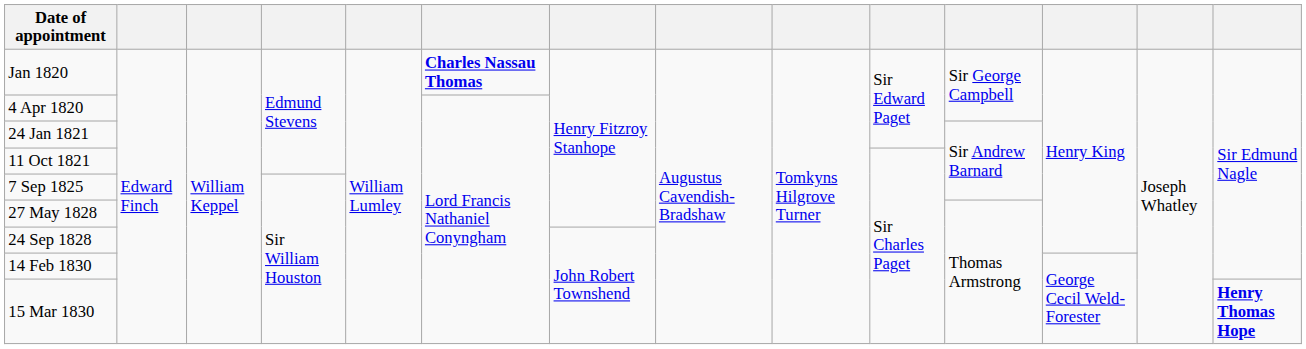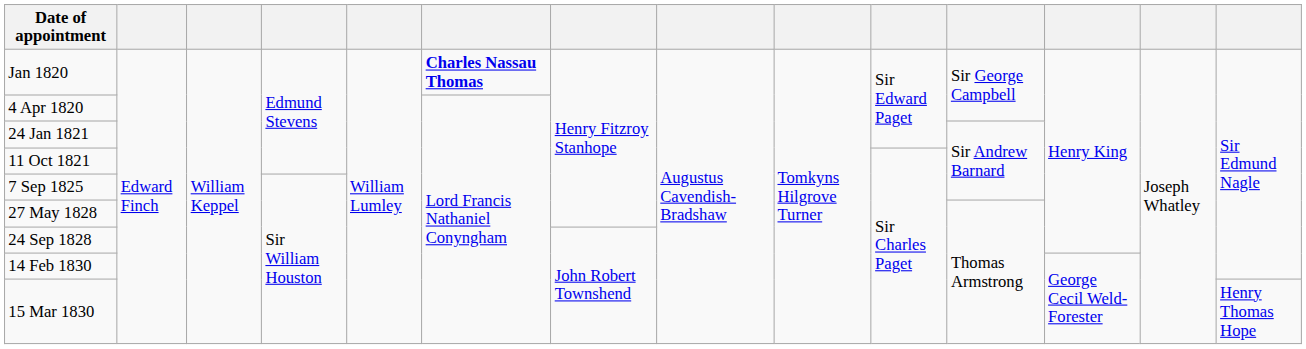(1246, 311) bold -> (1247, 311) normal
